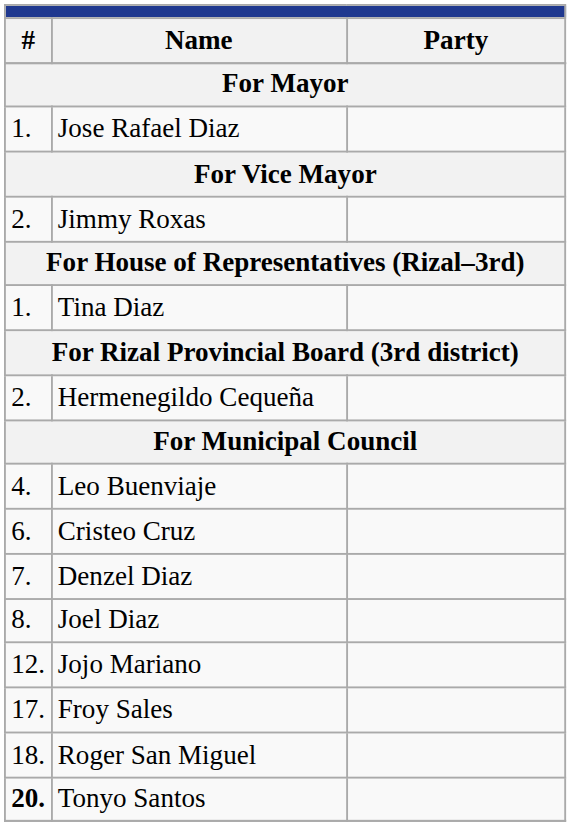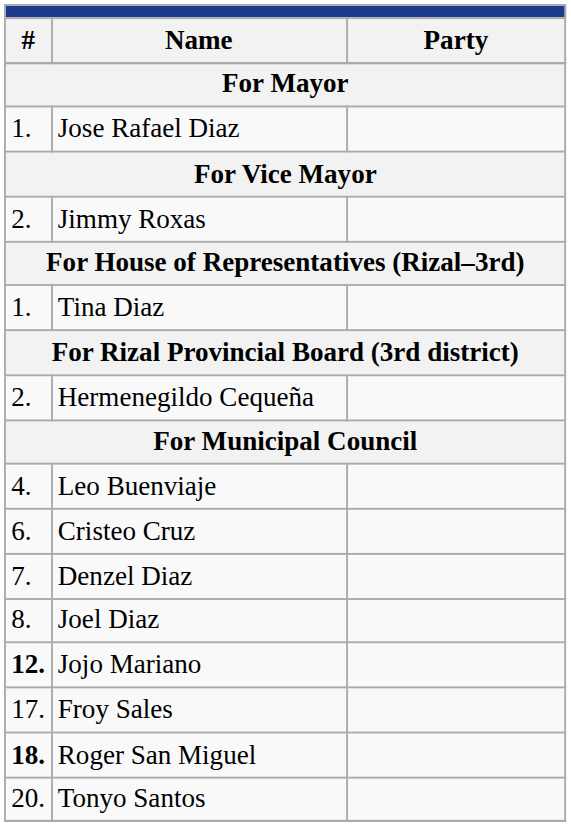(28, 665) normal -> (28, 665) bold
(28, 754) normal -> (28, 754) bold
(28, 798) bold -> (28, 798) normal
